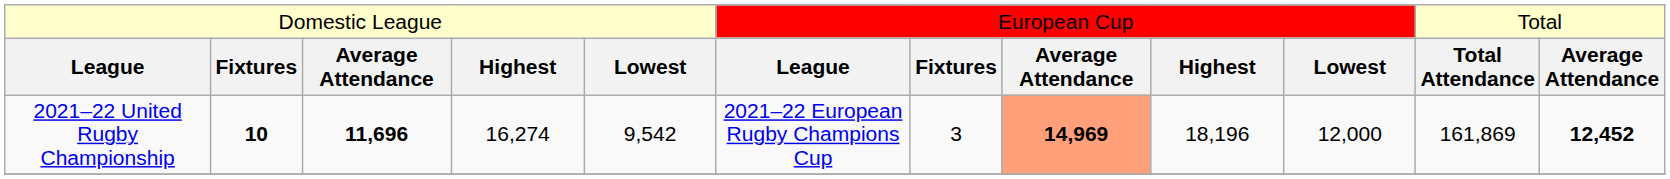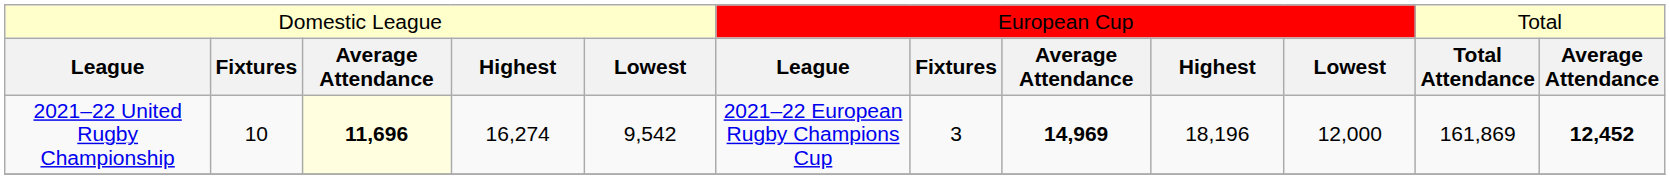(256, 135) bold -> (256, 135) normal
(377, 135) no background -> (377, 135) lightyellow background
(1076, 135) lightsalmon background -> (1076, 135) no background
